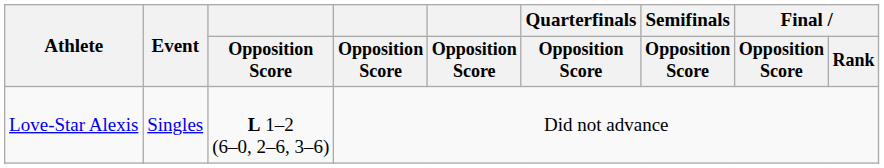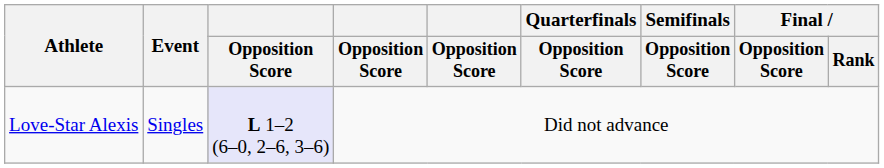(271, 136) no background -> (271, 136) lavender background
